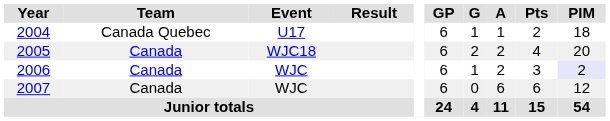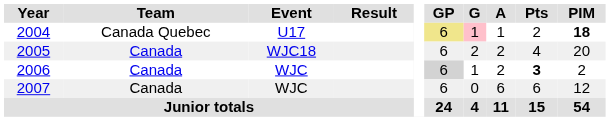(444, 32) no background -> (444, 32) khaki background
(475, 32) no background -> (475, 32) pink background
(582, 32) normal -> (582, 32) bold
(444, 69) no background -> (444, 69) lightgrey background
(537, 69) normal -> (537, 69) bold
(582, 69) lavender background -> (582, 69) no background
